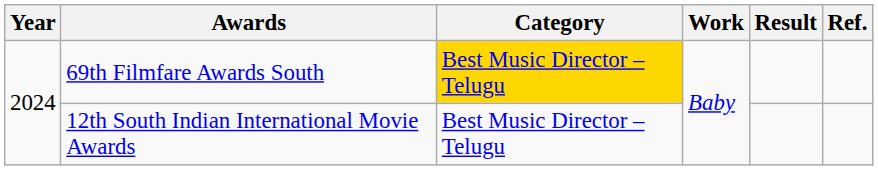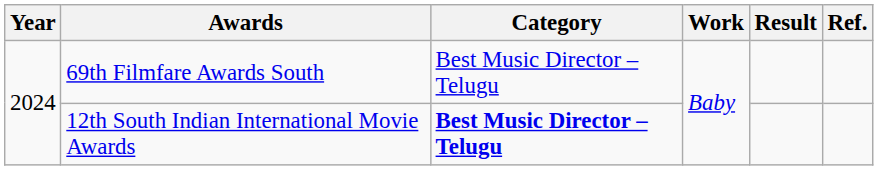(543, 71) gold background -> (537, 71) no background
(543, 133) normal -> (542, 133) bold
